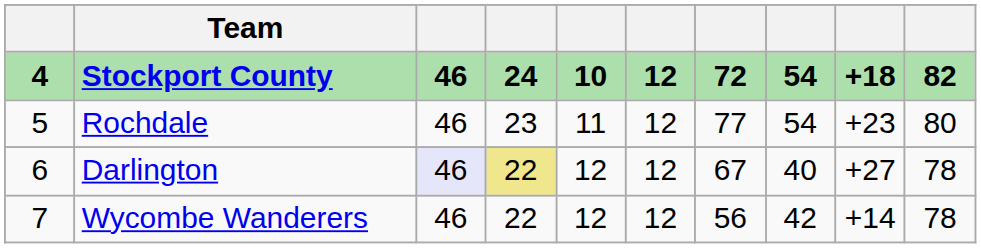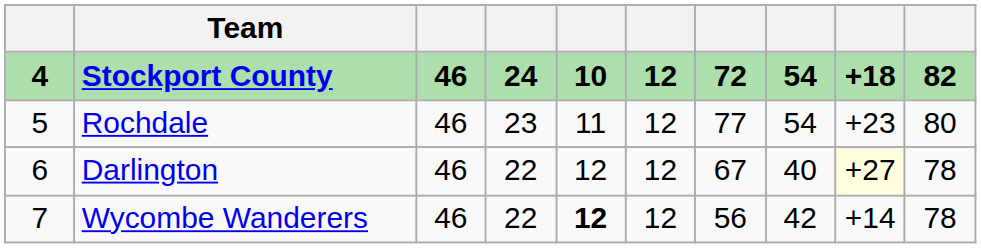(451, 170) lavender background -> (451, 170) no background
(521, 170) khaki background -> (521, 170) no background
(870, 170) no background -> (870, 170) lightyellow background
(591, 218) normal -> (591, 218) bold
